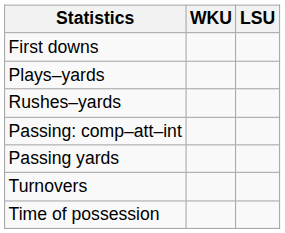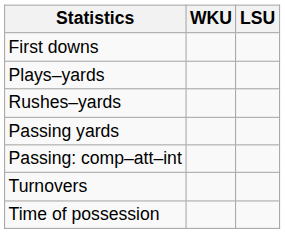rows swapped: (64, 158) <-> (95, 130)
